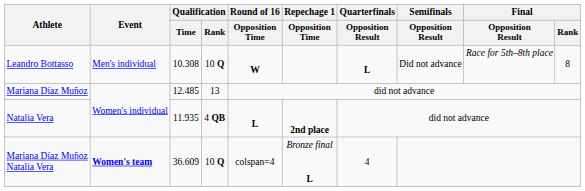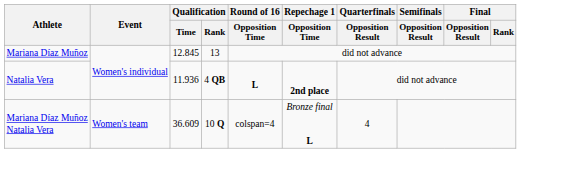- row: (40, 65)
(186, 91) 12.485 -> (186, 53) 12.845
(186, 118) 11.935 -> (186, 80) 11.936
(122, 162) bold -> (120, 124) normal
